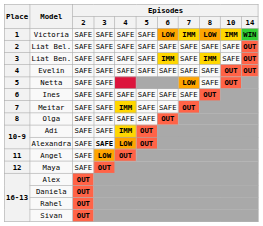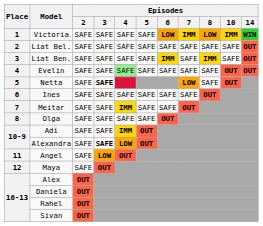(126, 71) no background -> (126, 71) lightgreen background
(104, 83) normal -> (104, 83) bold
